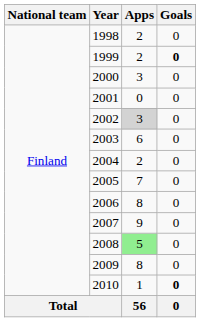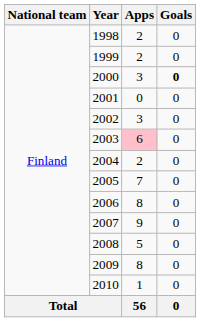(176, 56) bold -> (176, 56) normal
(176, 77) normal -> (176, 77) bold
(139, 118) lightgrey background -> (139, 118) no background
(139, 139) no background -> (139, 139) pink background
(139, 243) lightgreen background -> (139, 243) no background
(176, 285) bold -> (176, 285) normal
